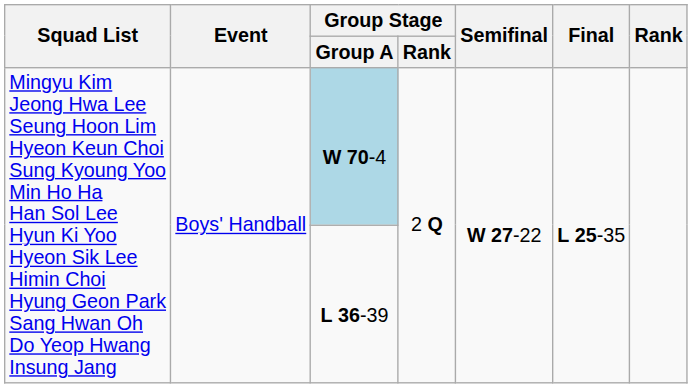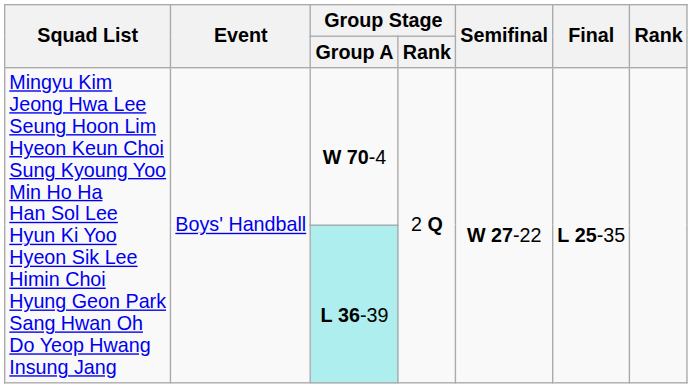(355, 157) lightblue background -> (355, 157) no background
(355, 315) no background -> (355, 315) paleturquoise background
